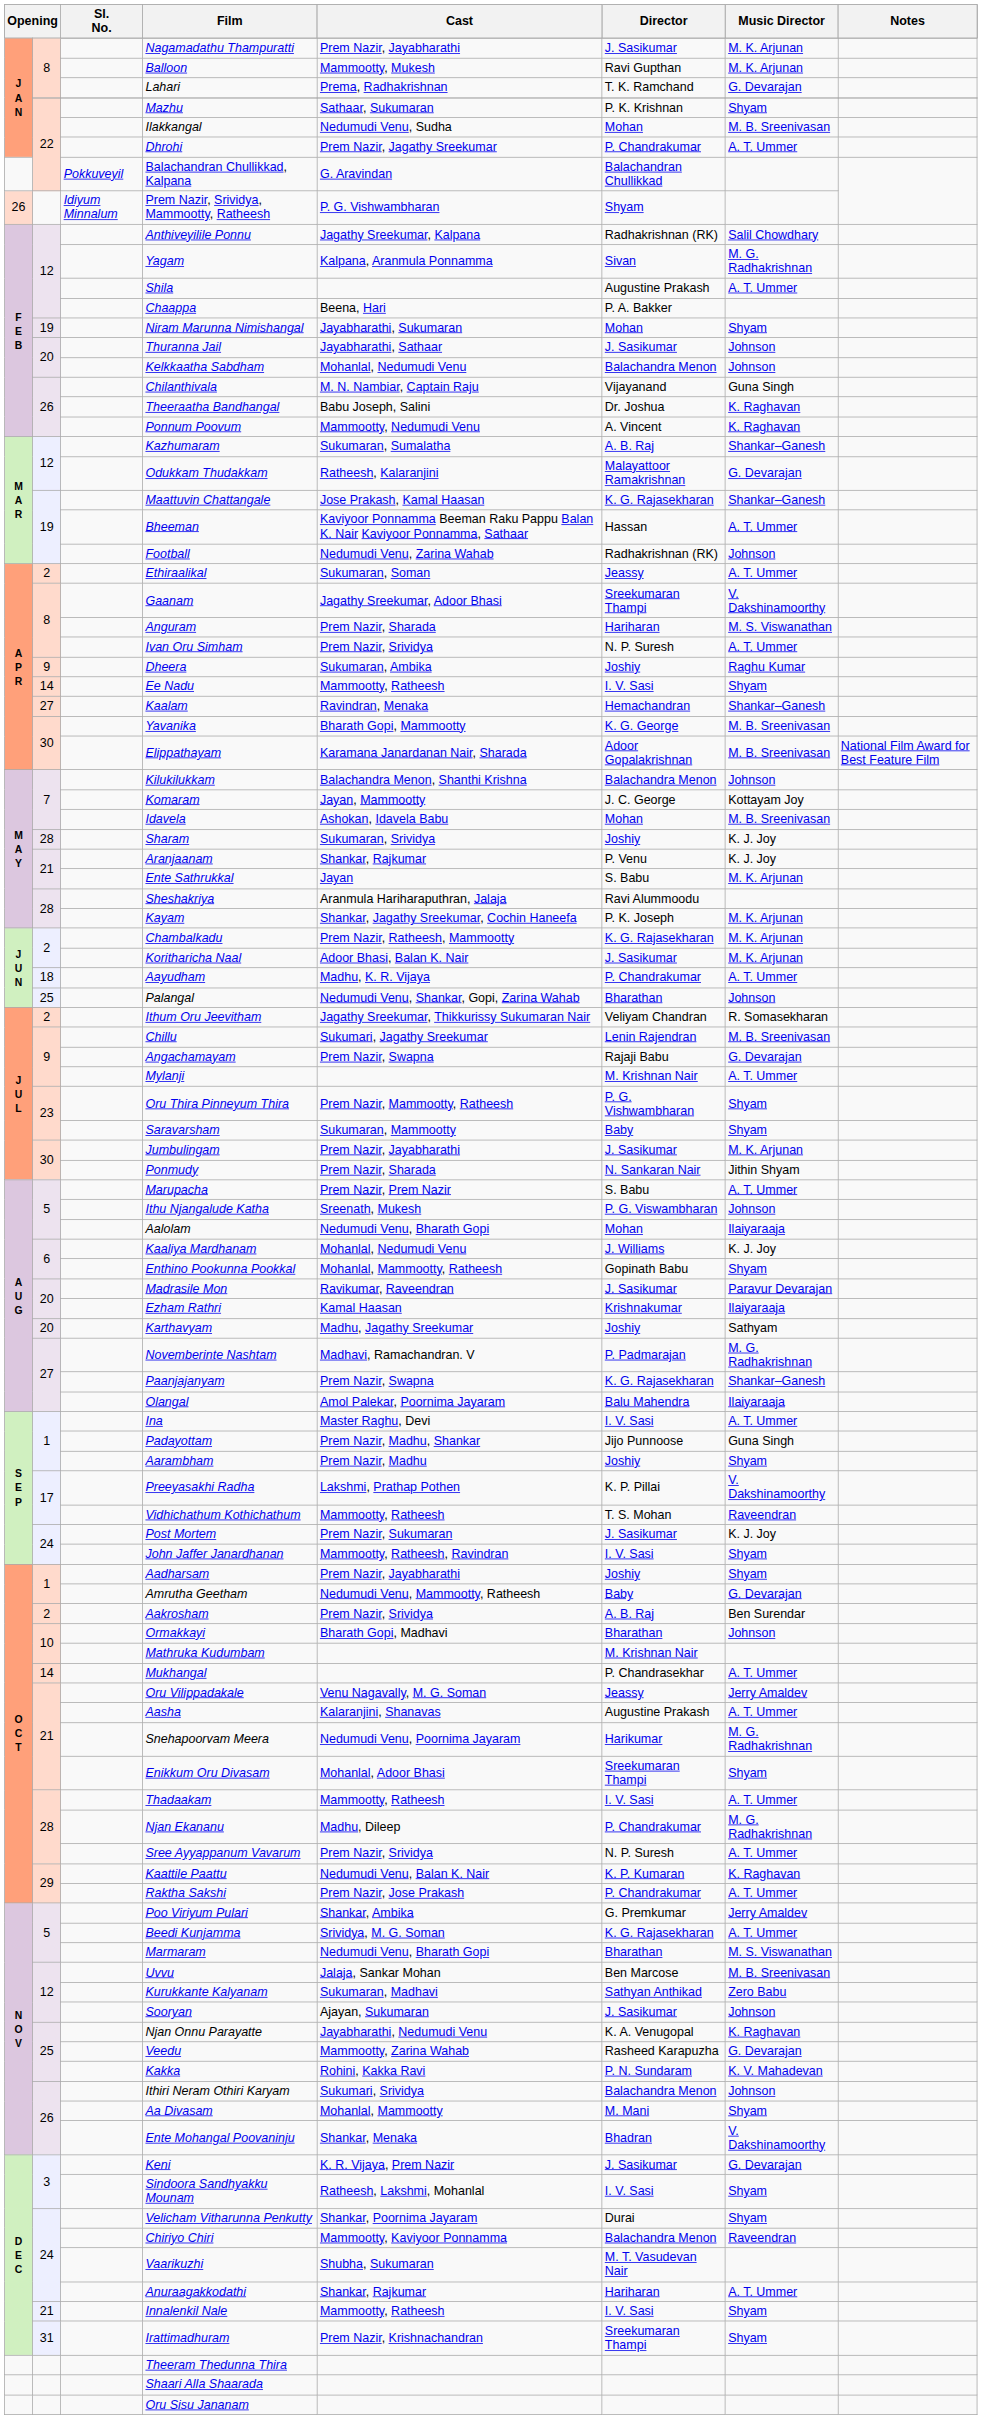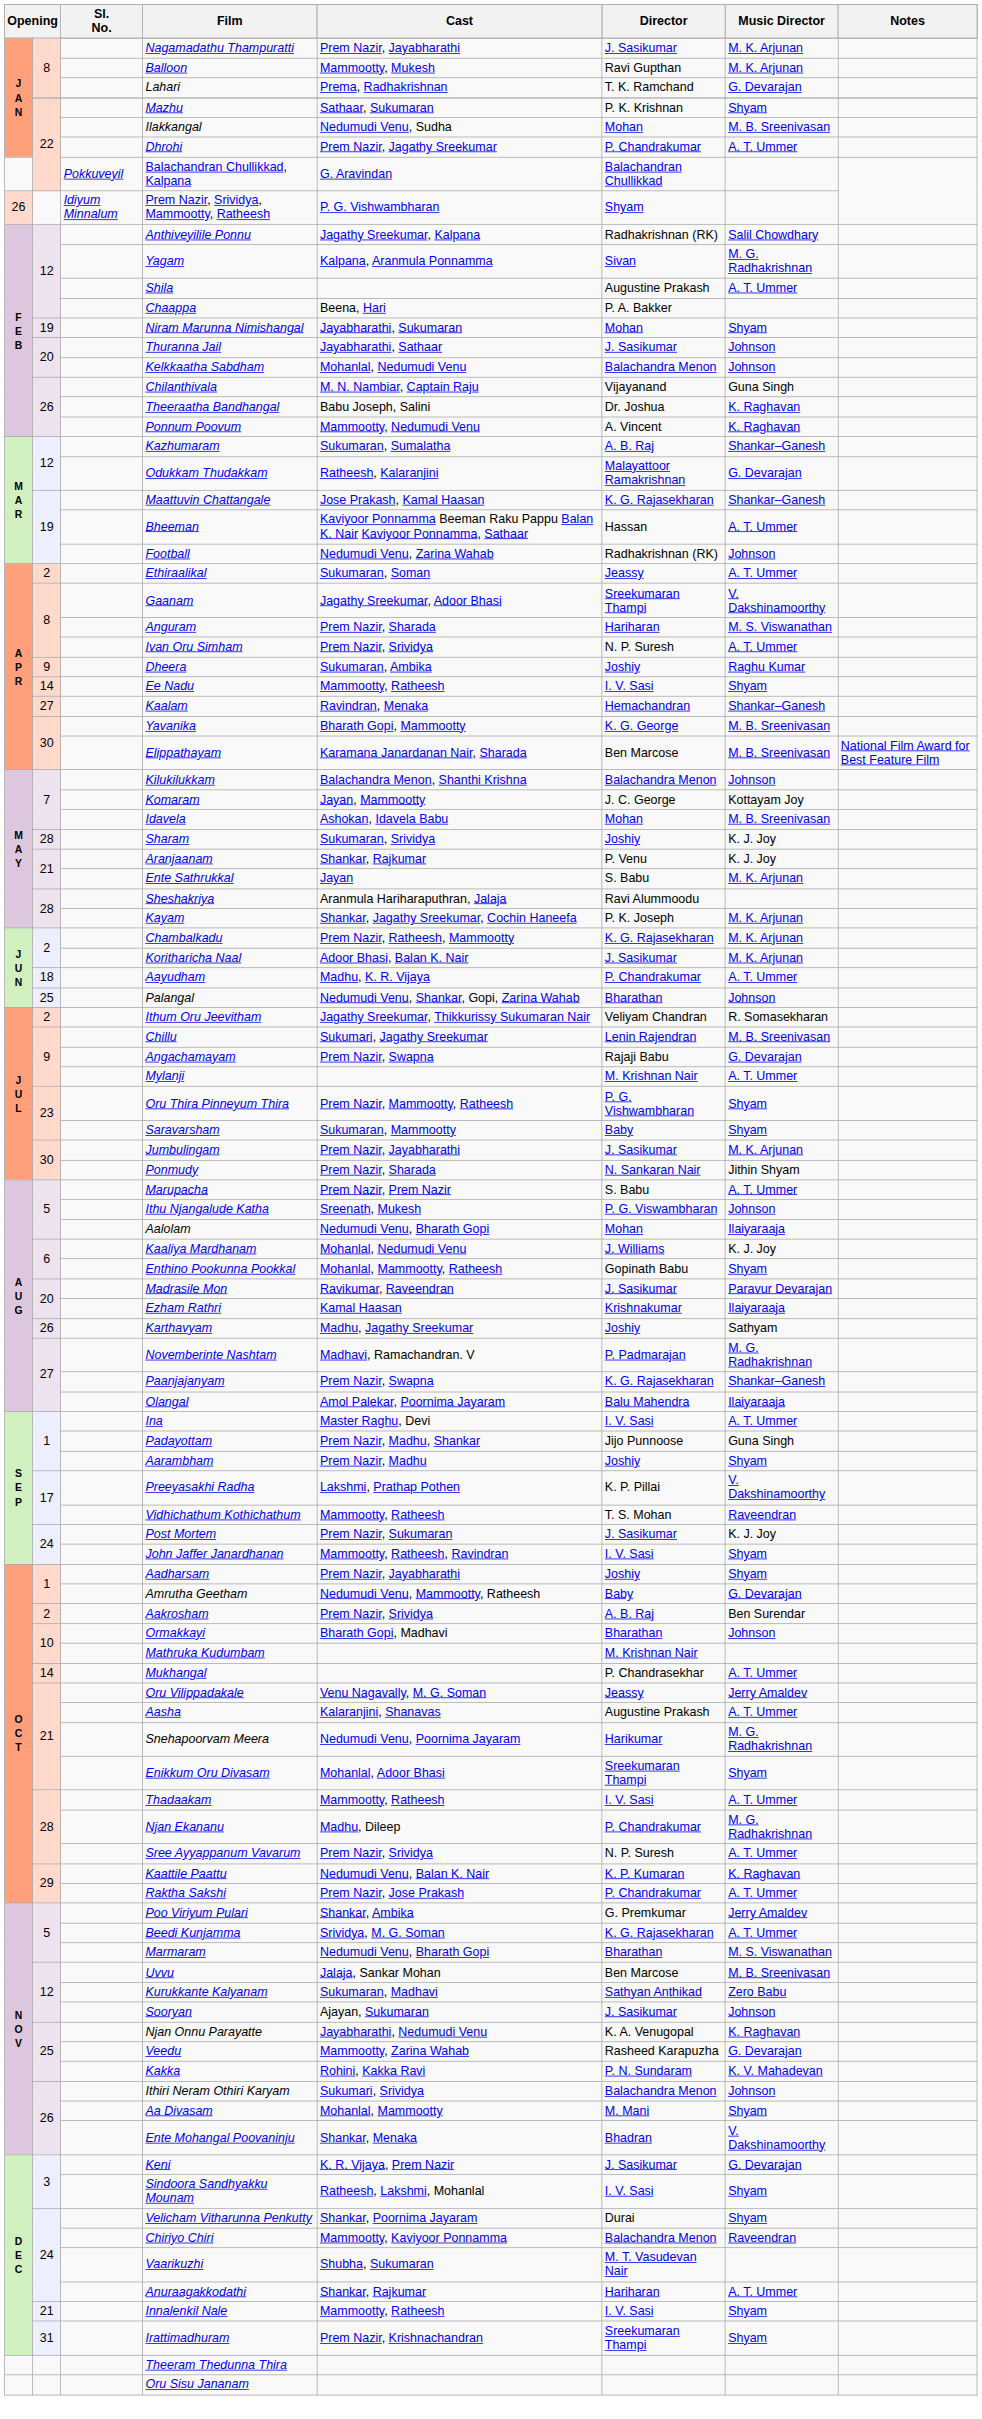(649, 753) Adoor Gopalakrishnan -> (642, 753) Ben Marcose
(47, 1328) 20 -> (47, 1328) 26
- row: (204, 2384)
